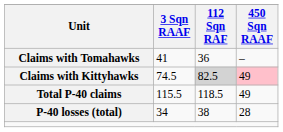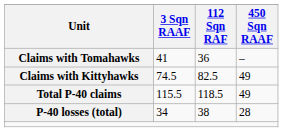(208, 76) lightgrey background -> (208, 76) no background
(245, 76) pink background -> (245, 76) no background
